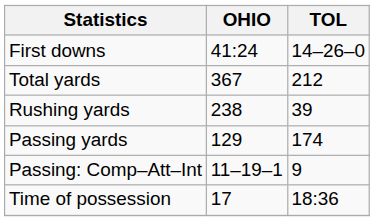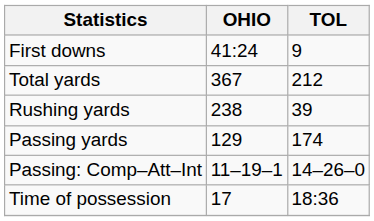(328, 50) 14–26–0 -> (297, 50) 9
(297, 170) 9 -> (328, 170) 14–26–0
